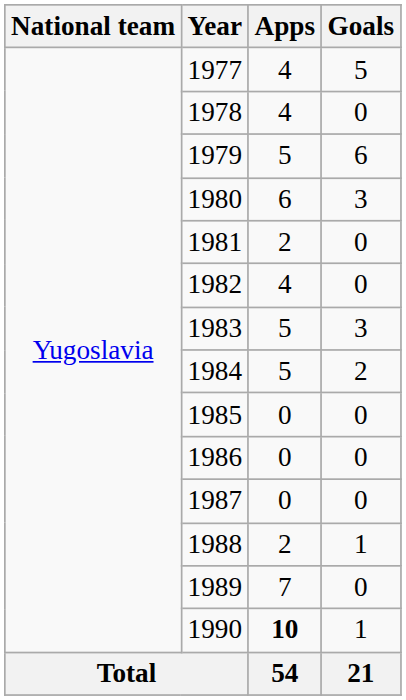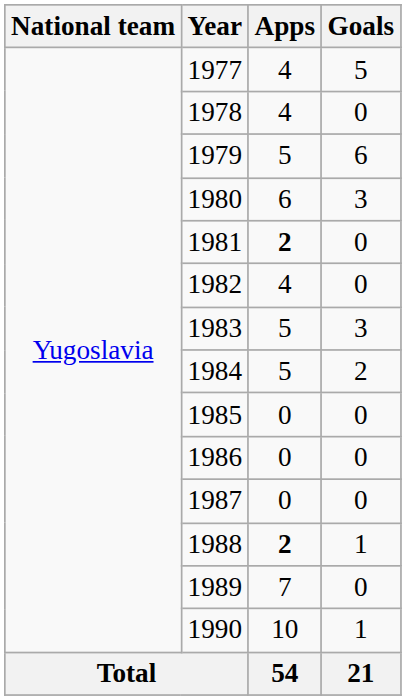(285, 241) normal -> (285, 241) bold
(285, 543) normal -> (285, 543) bold
(285, 629) bold -> (285, 629) normal
